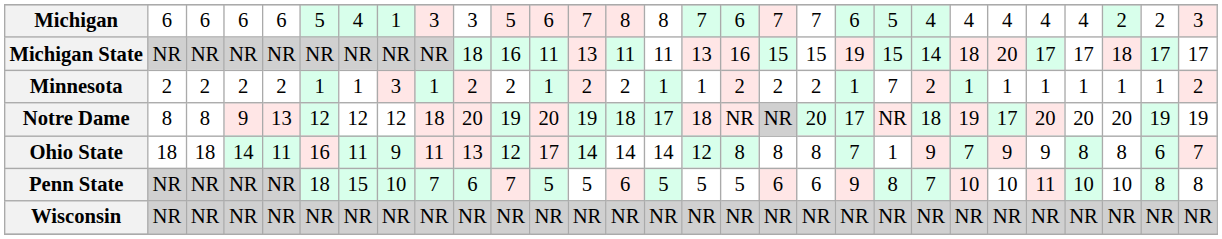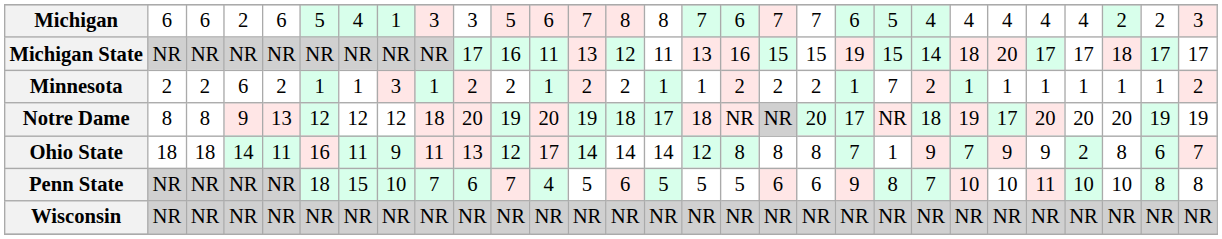(243, 20) 6 -> (243, 20) 2
(472, 53) 18 -> (472, 53) 17
(625, 53) 11 -> (625, 53) 12
(243, 86) 2 -> (243, 86) 6
(1084, 151) 8 -> (1084, 151) 2
(549, 184) 5 -> (549, 184) 4
